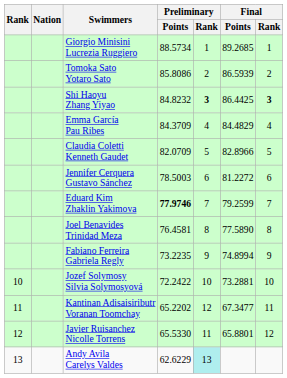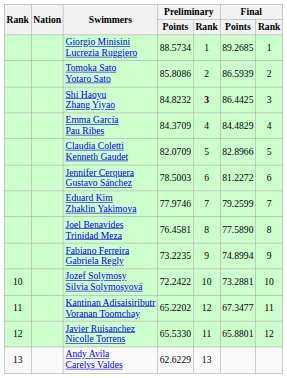(269, 100) bold -> (269, 100) normal
(175, 204) bold -> (175, 204) normal
(207, 360) paleturquoise background -> (207, 360) no background
